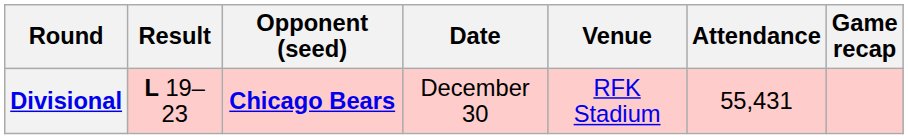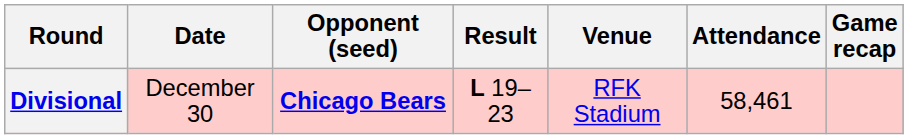columns swapped: (475, 36) <-> (175, 36)
(756, 100) 55,431 -> (756, 100) 58,461
